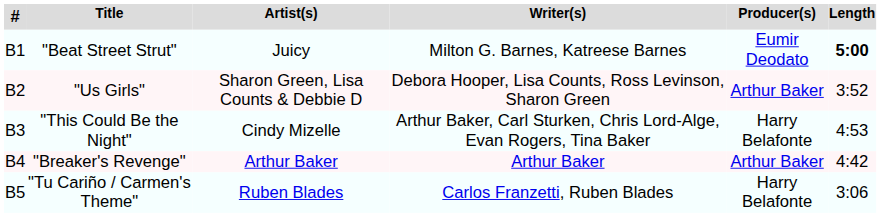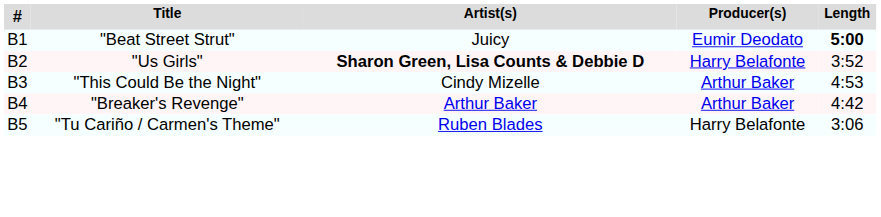- column: (558, 13)
(291, 90) normal -> (490, 61) bold
(777, 90) Arthur Baker -> (748, 61) Harry Belafonte
(777, 131) Harry Belafonte -> (748, 82) Arthur Baker
